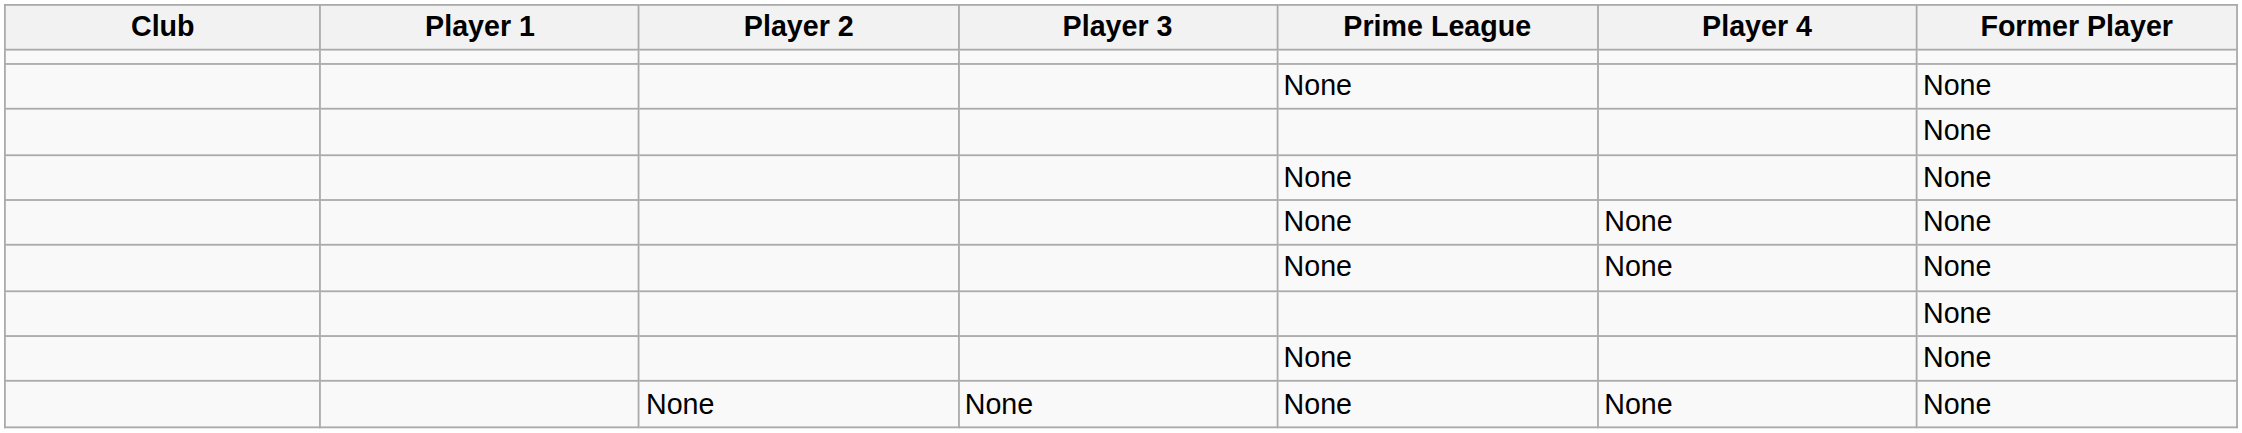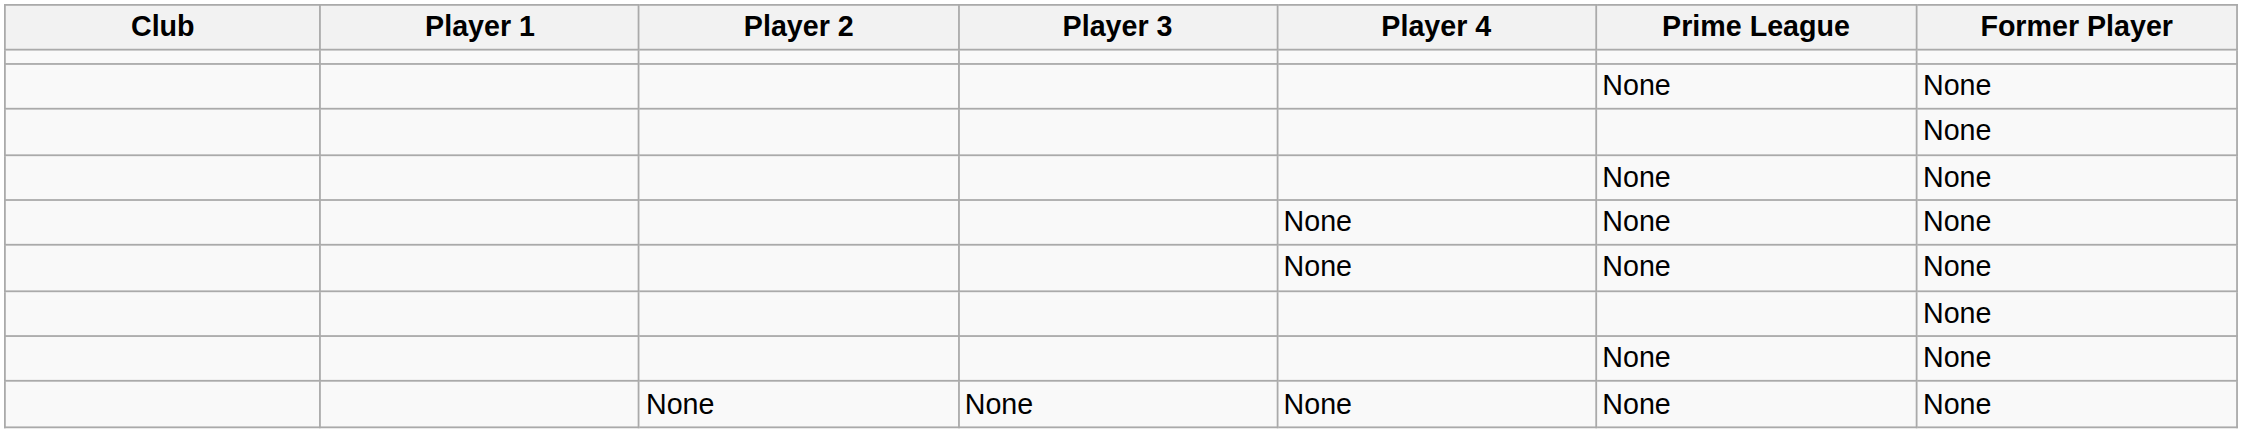columns swapped: (1757, 27) <-> (1437, 27)
